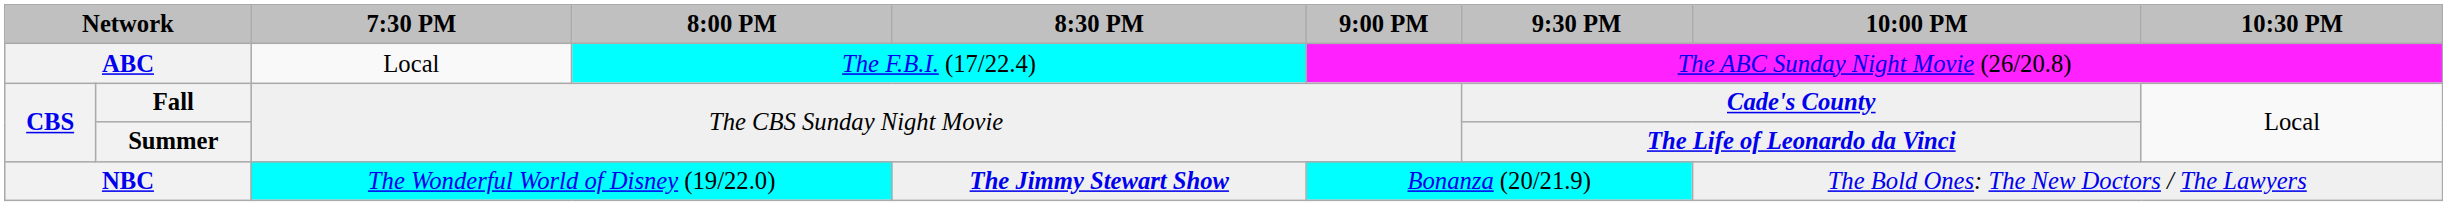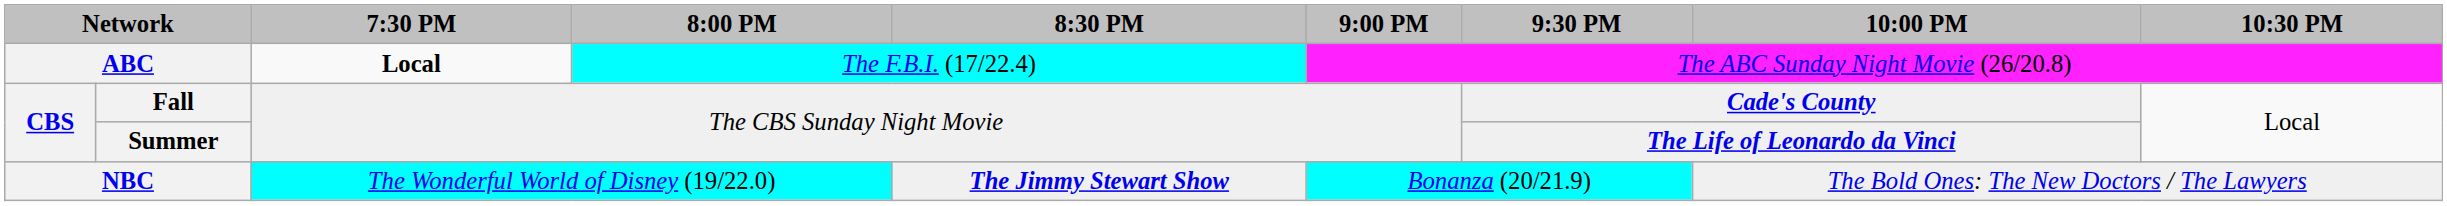(411, 63) normal -> (411, 63) bold
